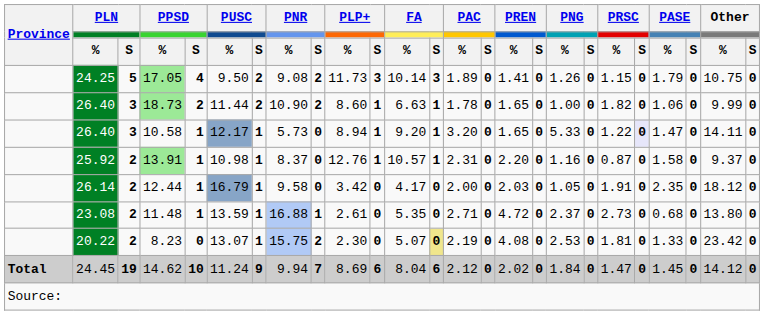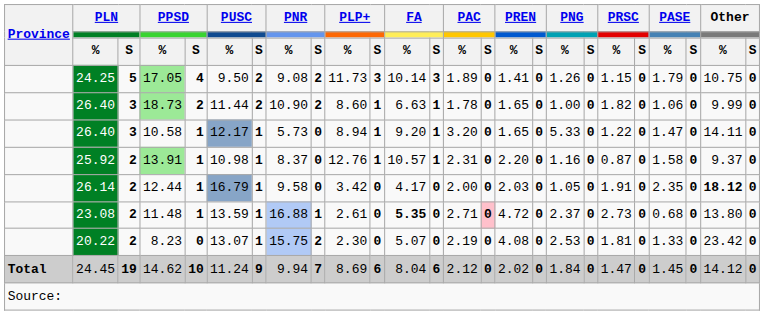(642, 134) lavender background -> (642, 134) no background
(723, 188) normal -> (723, 188) bold
(411, 215) normal -> (411, 215) bold
(488, 215) no background -> (488, 215) pink background
(436, 243) khaki background -> (436, 243) no background
